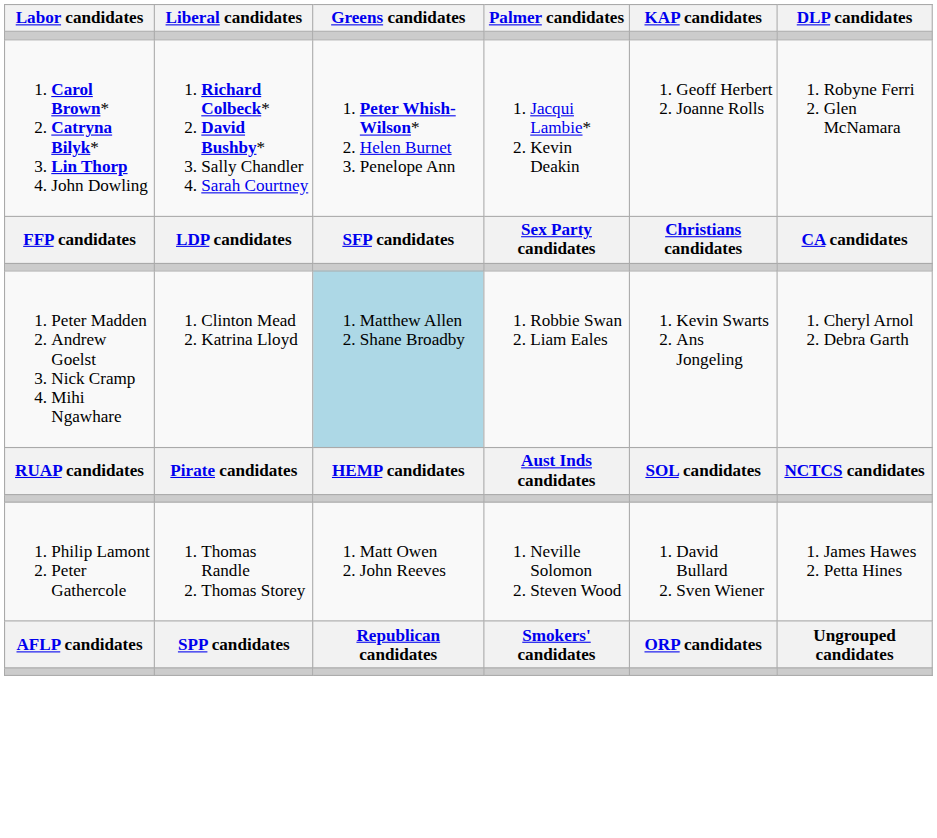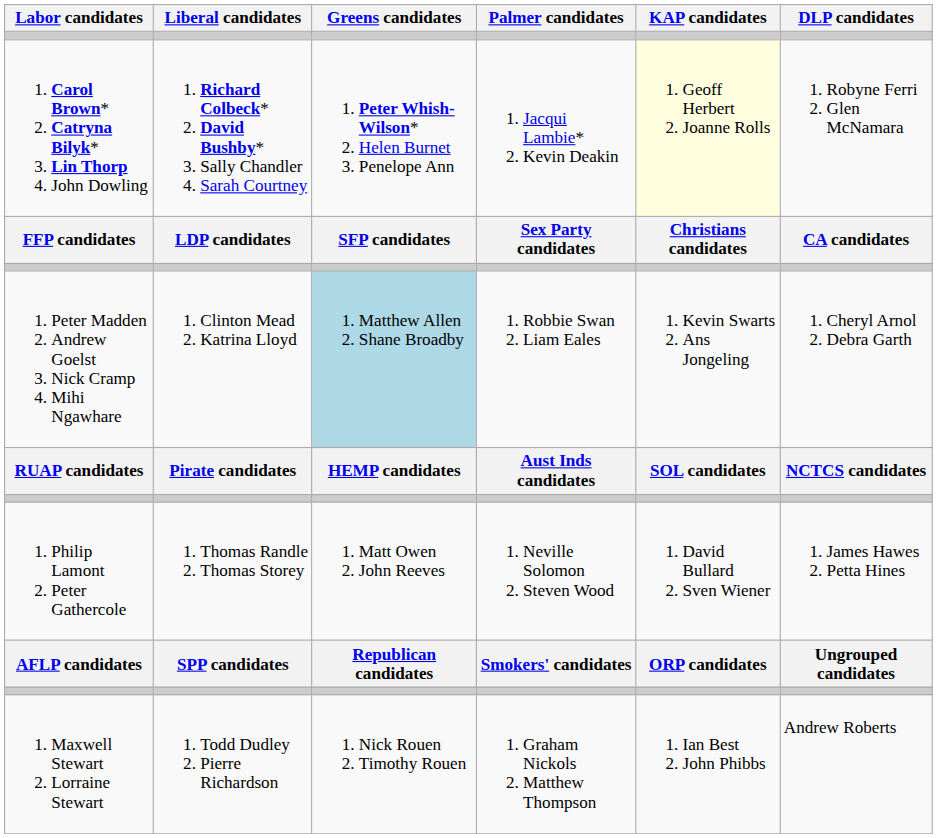(703, 99) no background -> (708, 109) lightyellow background
+ row: (79, 774)
